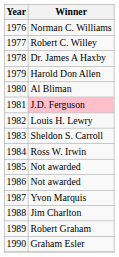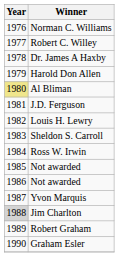(16, 89) no background -> (16, 89) khaki background
(58, 105) pink background -> (58, 105) no background
(16, 213) no background -> (16, 213) lightgrey background
